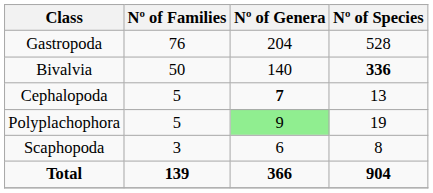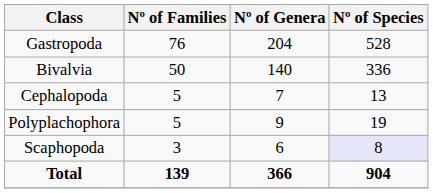(378, 69) bold -> (378, 69) normal
(280, 95) bold -> (280, 95) normal
(280, 122) lightgreen background -> (280, 122) no background
(378, 148) no background -> (378, 148) lavender background
